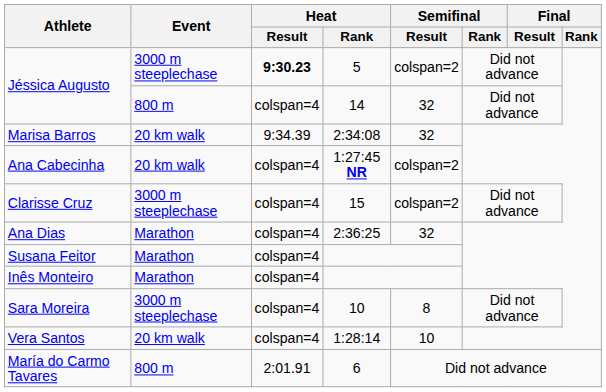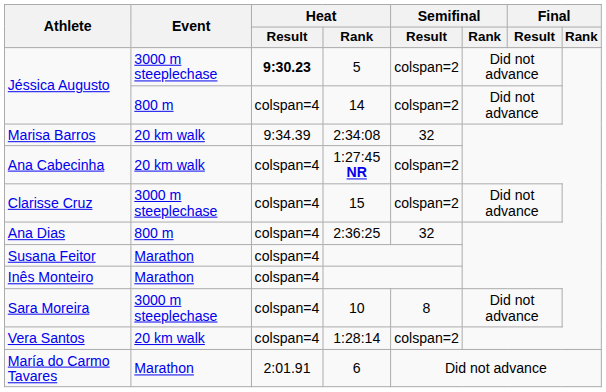(427, 105) 32 -> (427, 105) colspan=2
(164, 234) Marathon -> (154, 234) 800 m
(427, 338) 10 -> (427, 338) colspan=2
(154, 369) 800 m -> (164, 369) Marathon
